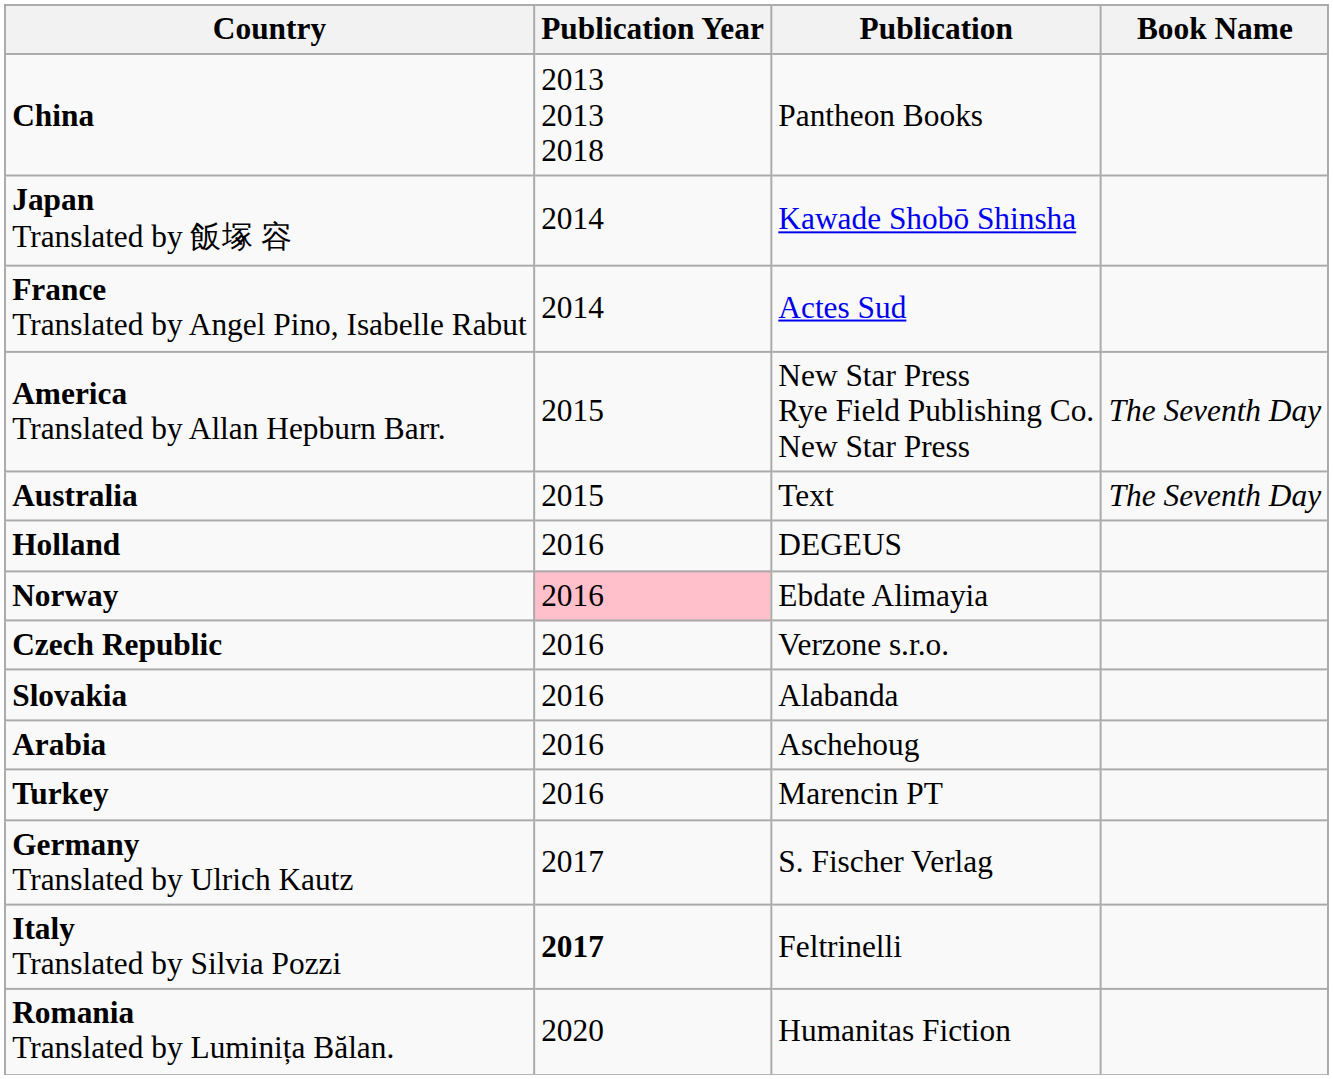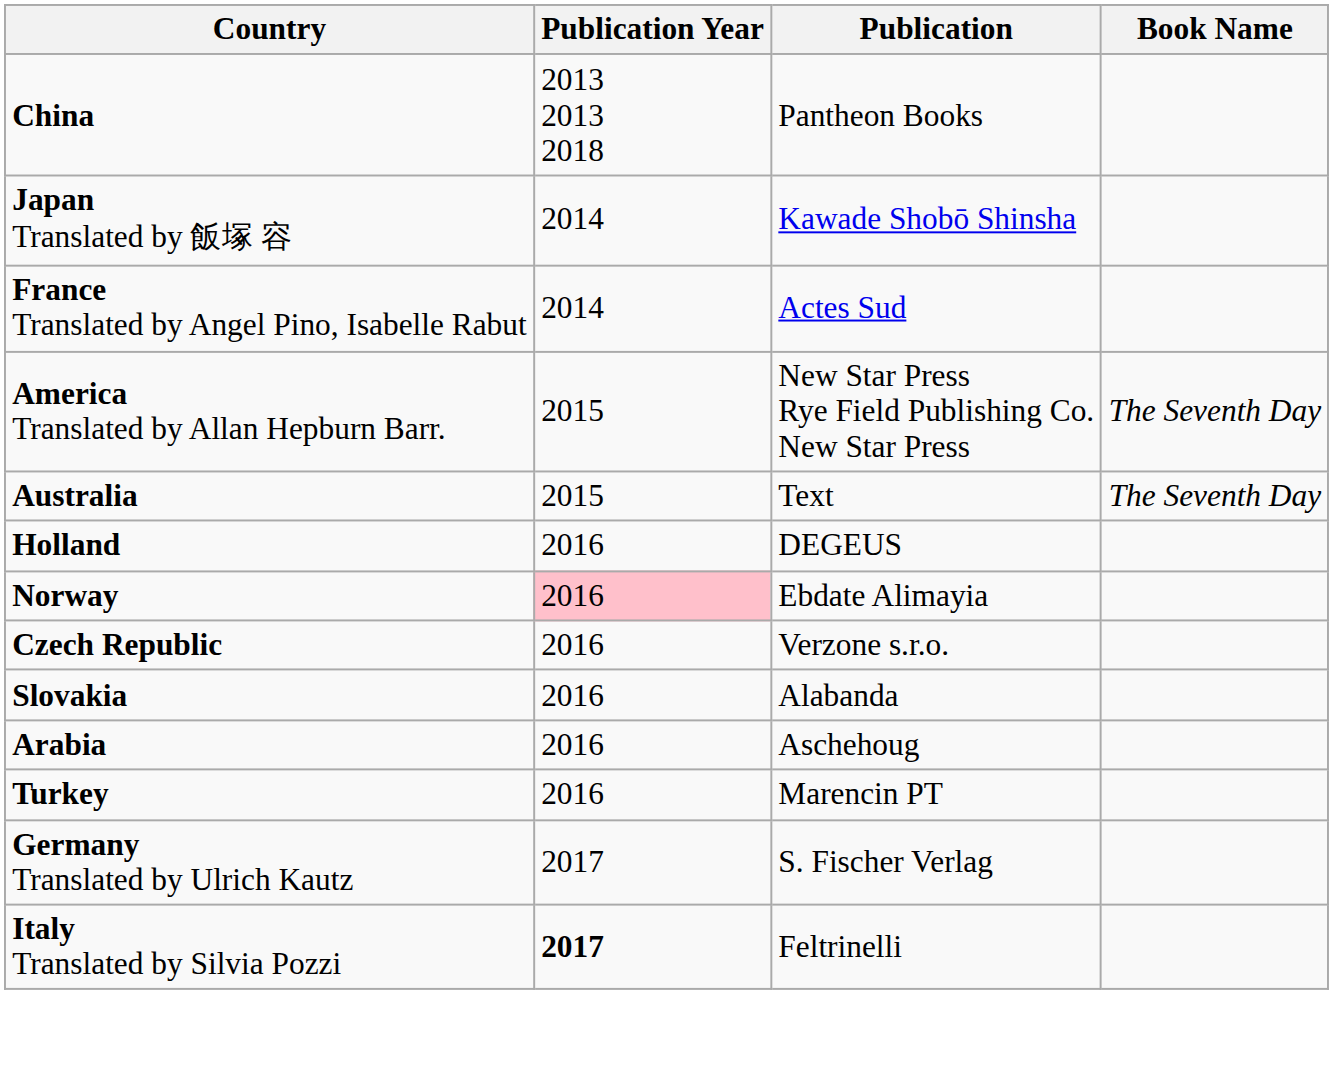- row: (203, 1031)
